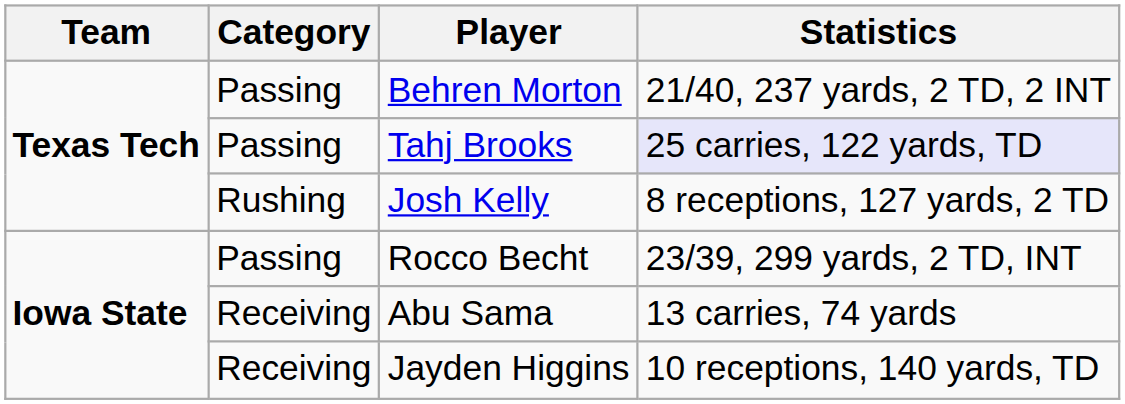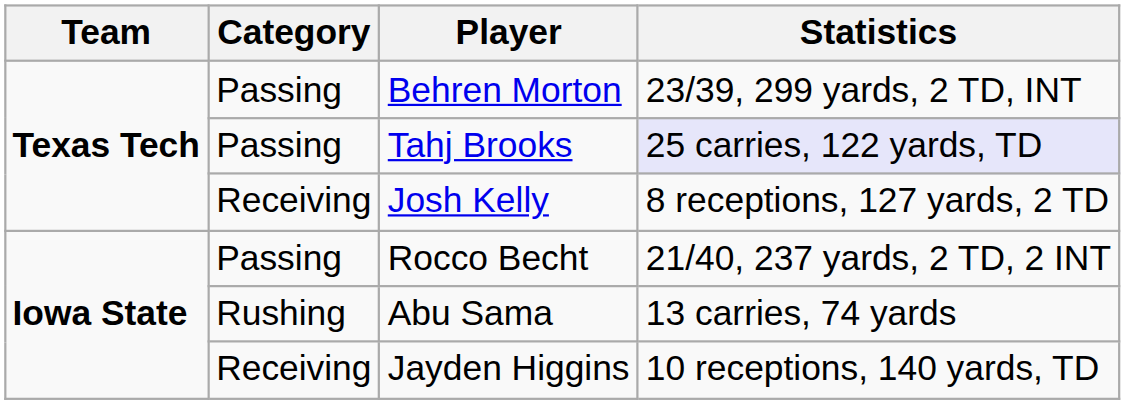(878, 88) 21/40, 237 yards, 2 TD, 2 INT -> (864, 88) 23/39, 299 yards, 2 TD, INT
(281, 201) Rushing -> (294, 201) Receiving
(864, 257) 23/39, 299 yards, 2 TD, INT -> (878, 257) 21/40, 237 yards, 2 TD, 2 INT
(294, 313) Receiving -> (281, 313) Rushing
